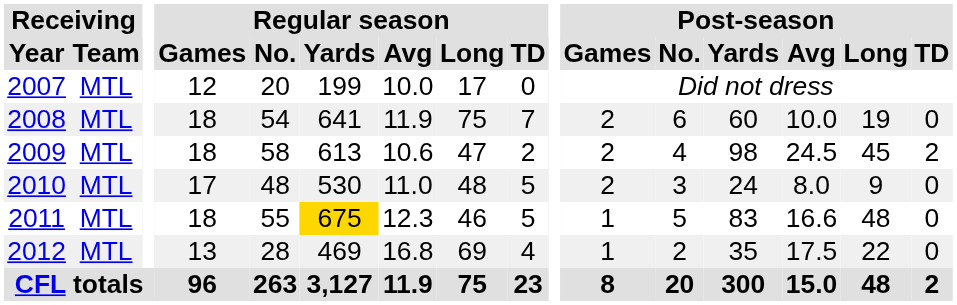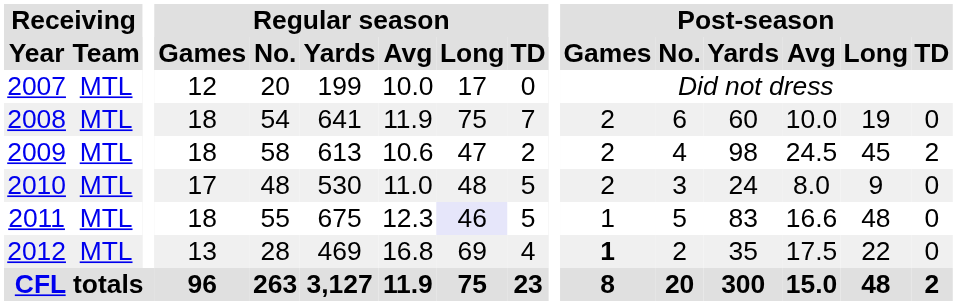(340, 218) gold background -> (340, 218) no background
(472, 218) no background -> (472, 218) lavender background
(607, 251) normal -> (607, 251) bold
